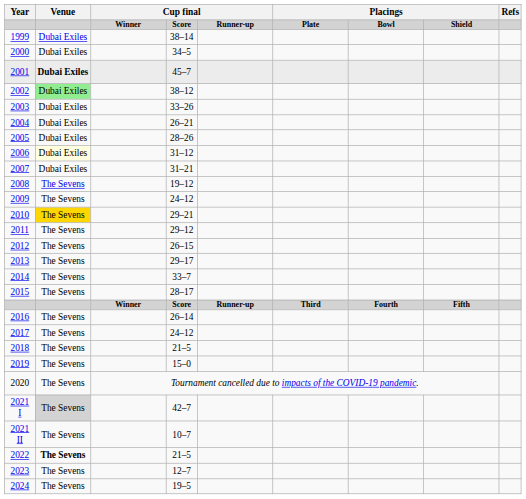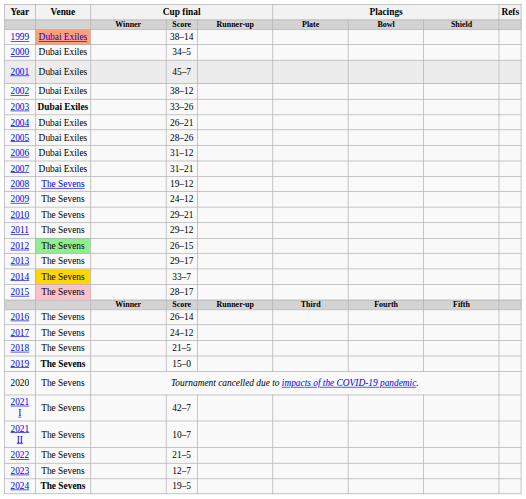(63, 37) no background -> (63, 37) lightsalmon background
(63, 72) bold -> (63, 72) normal
(63, 91) lightgreen background -> (63, 91) no background
(63, 107) normal -> (63, 107) bold
(63, 153) lightyellow background -> (63, 153) no background
(63, 215) gold background -> (63, 215) no background
(63, 246) no background -> (63, 246) lightgreen background
(63, 277) no background -> (63, 277) gold background
(63, 292) no background -> (63, 292) pink background
(63, 364) normal -> (63, 364) bold
(63, 408) lightgrey background -> (63, 408) no background
(63, 455) bold -> (63, 455) normal
(63, 486) normal -> (63, 486) bold
